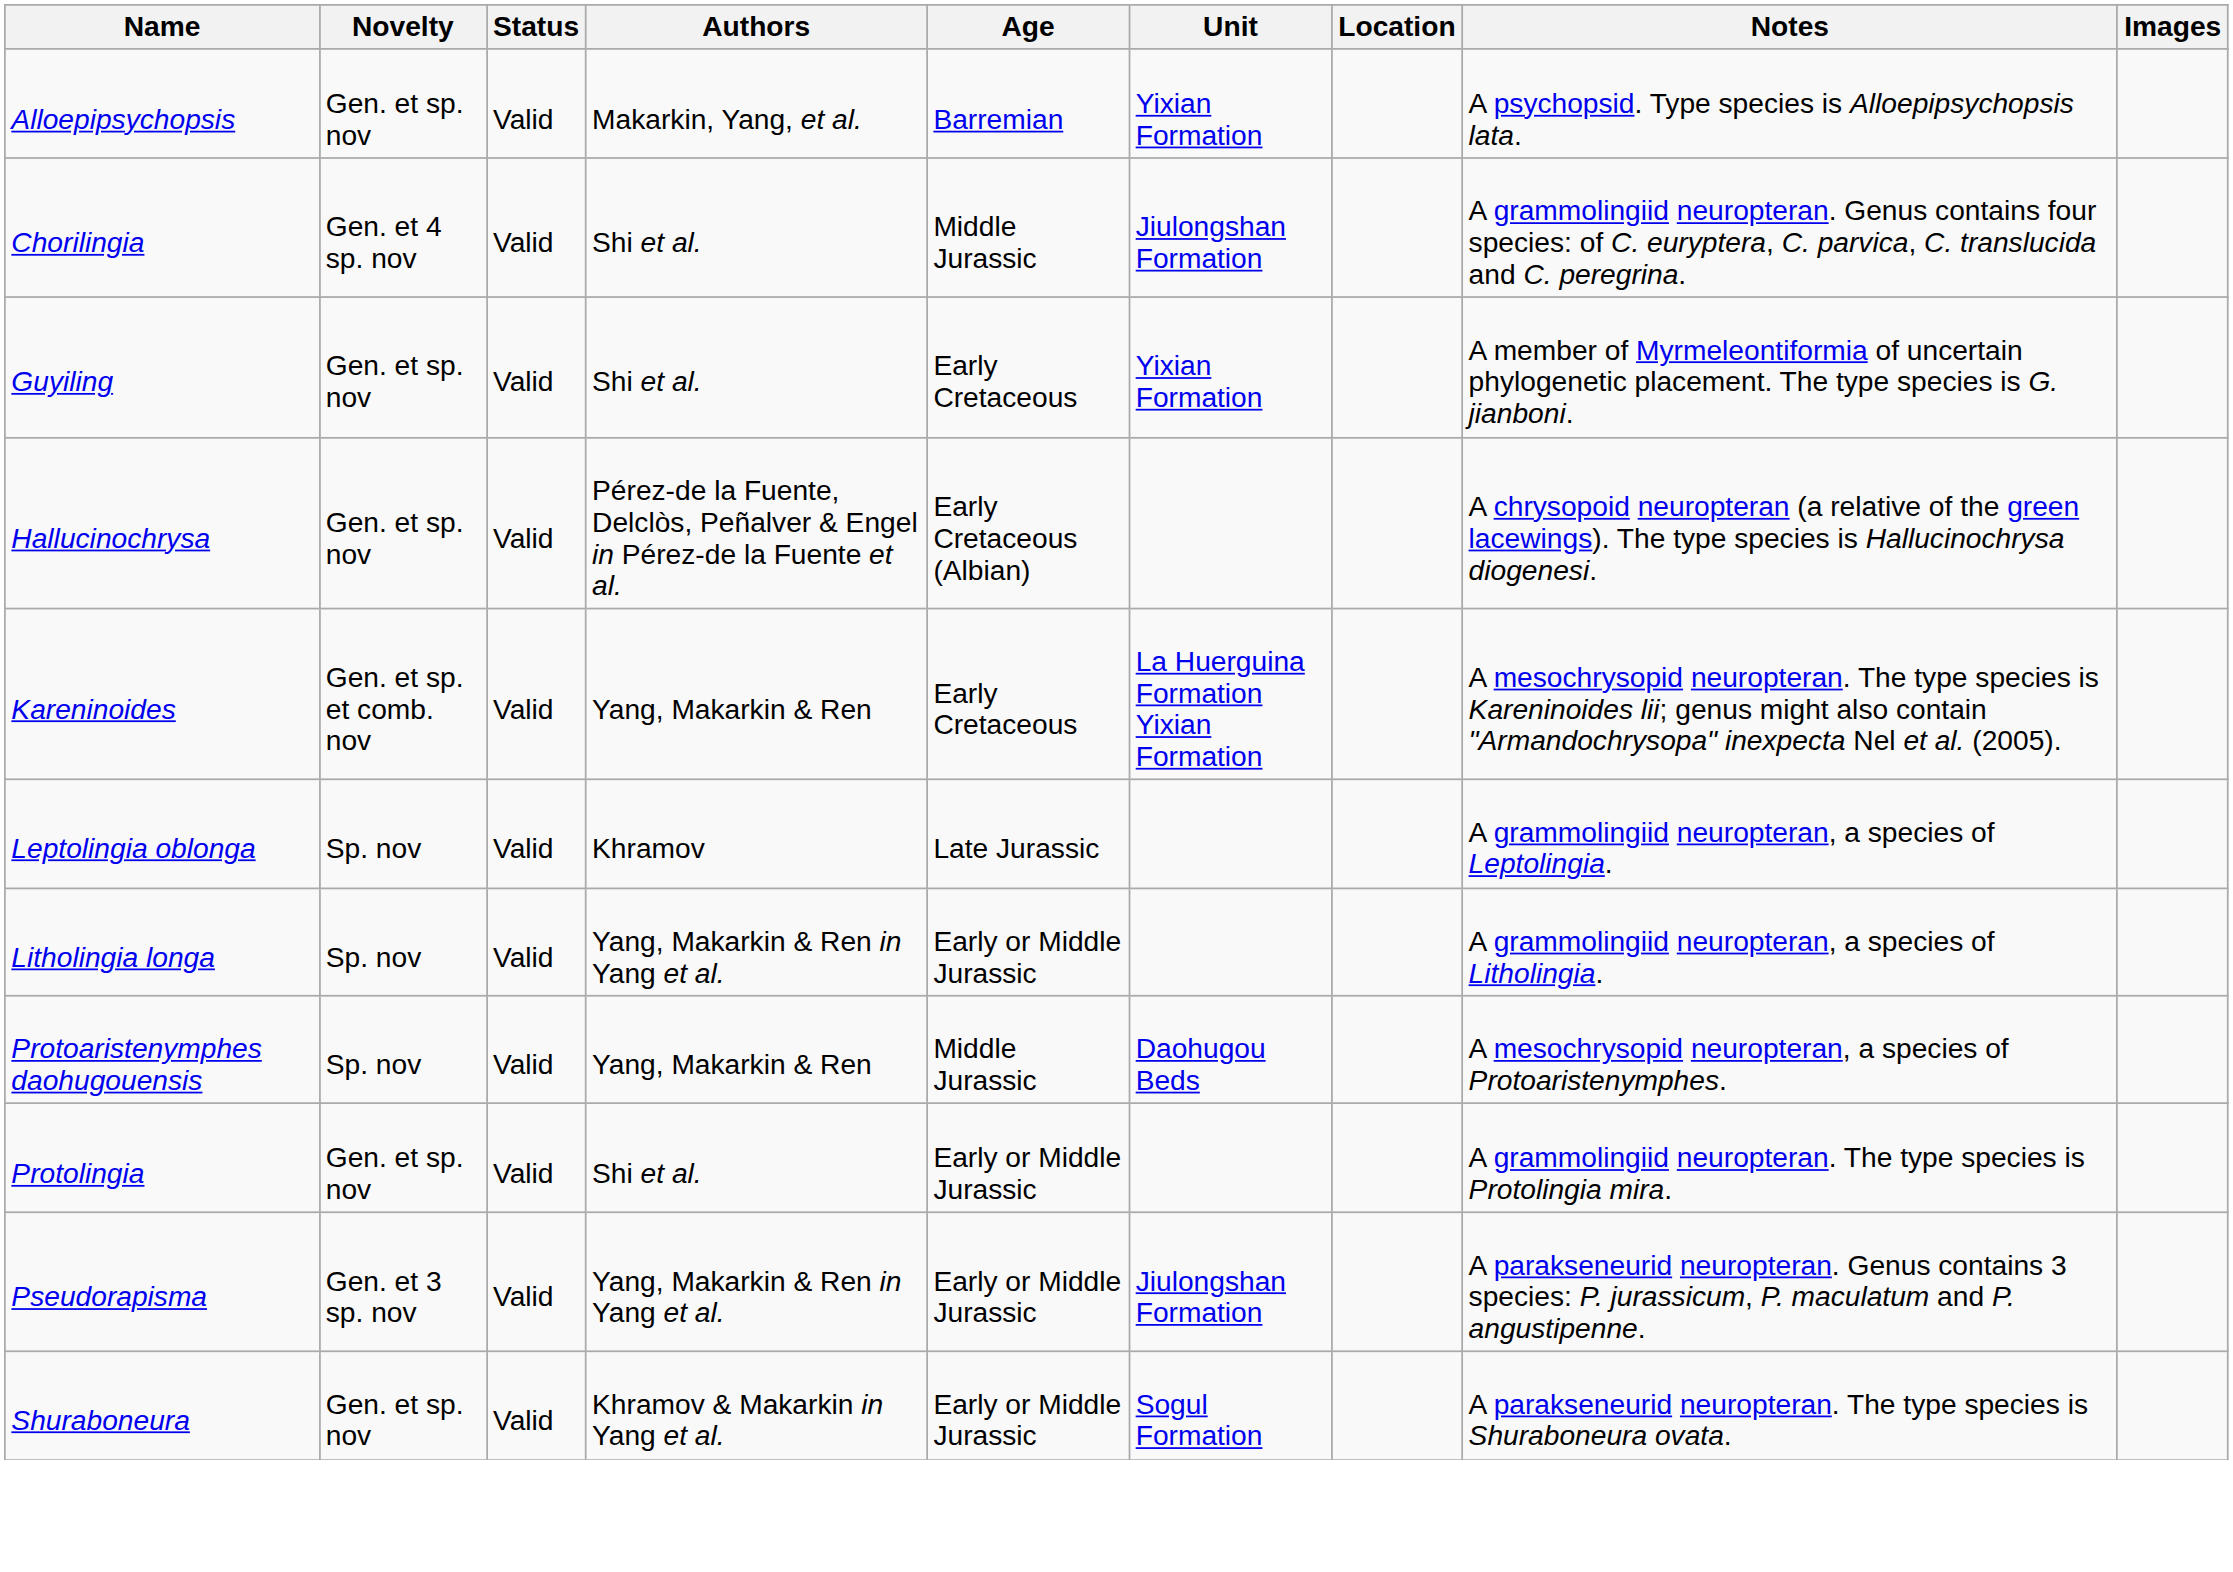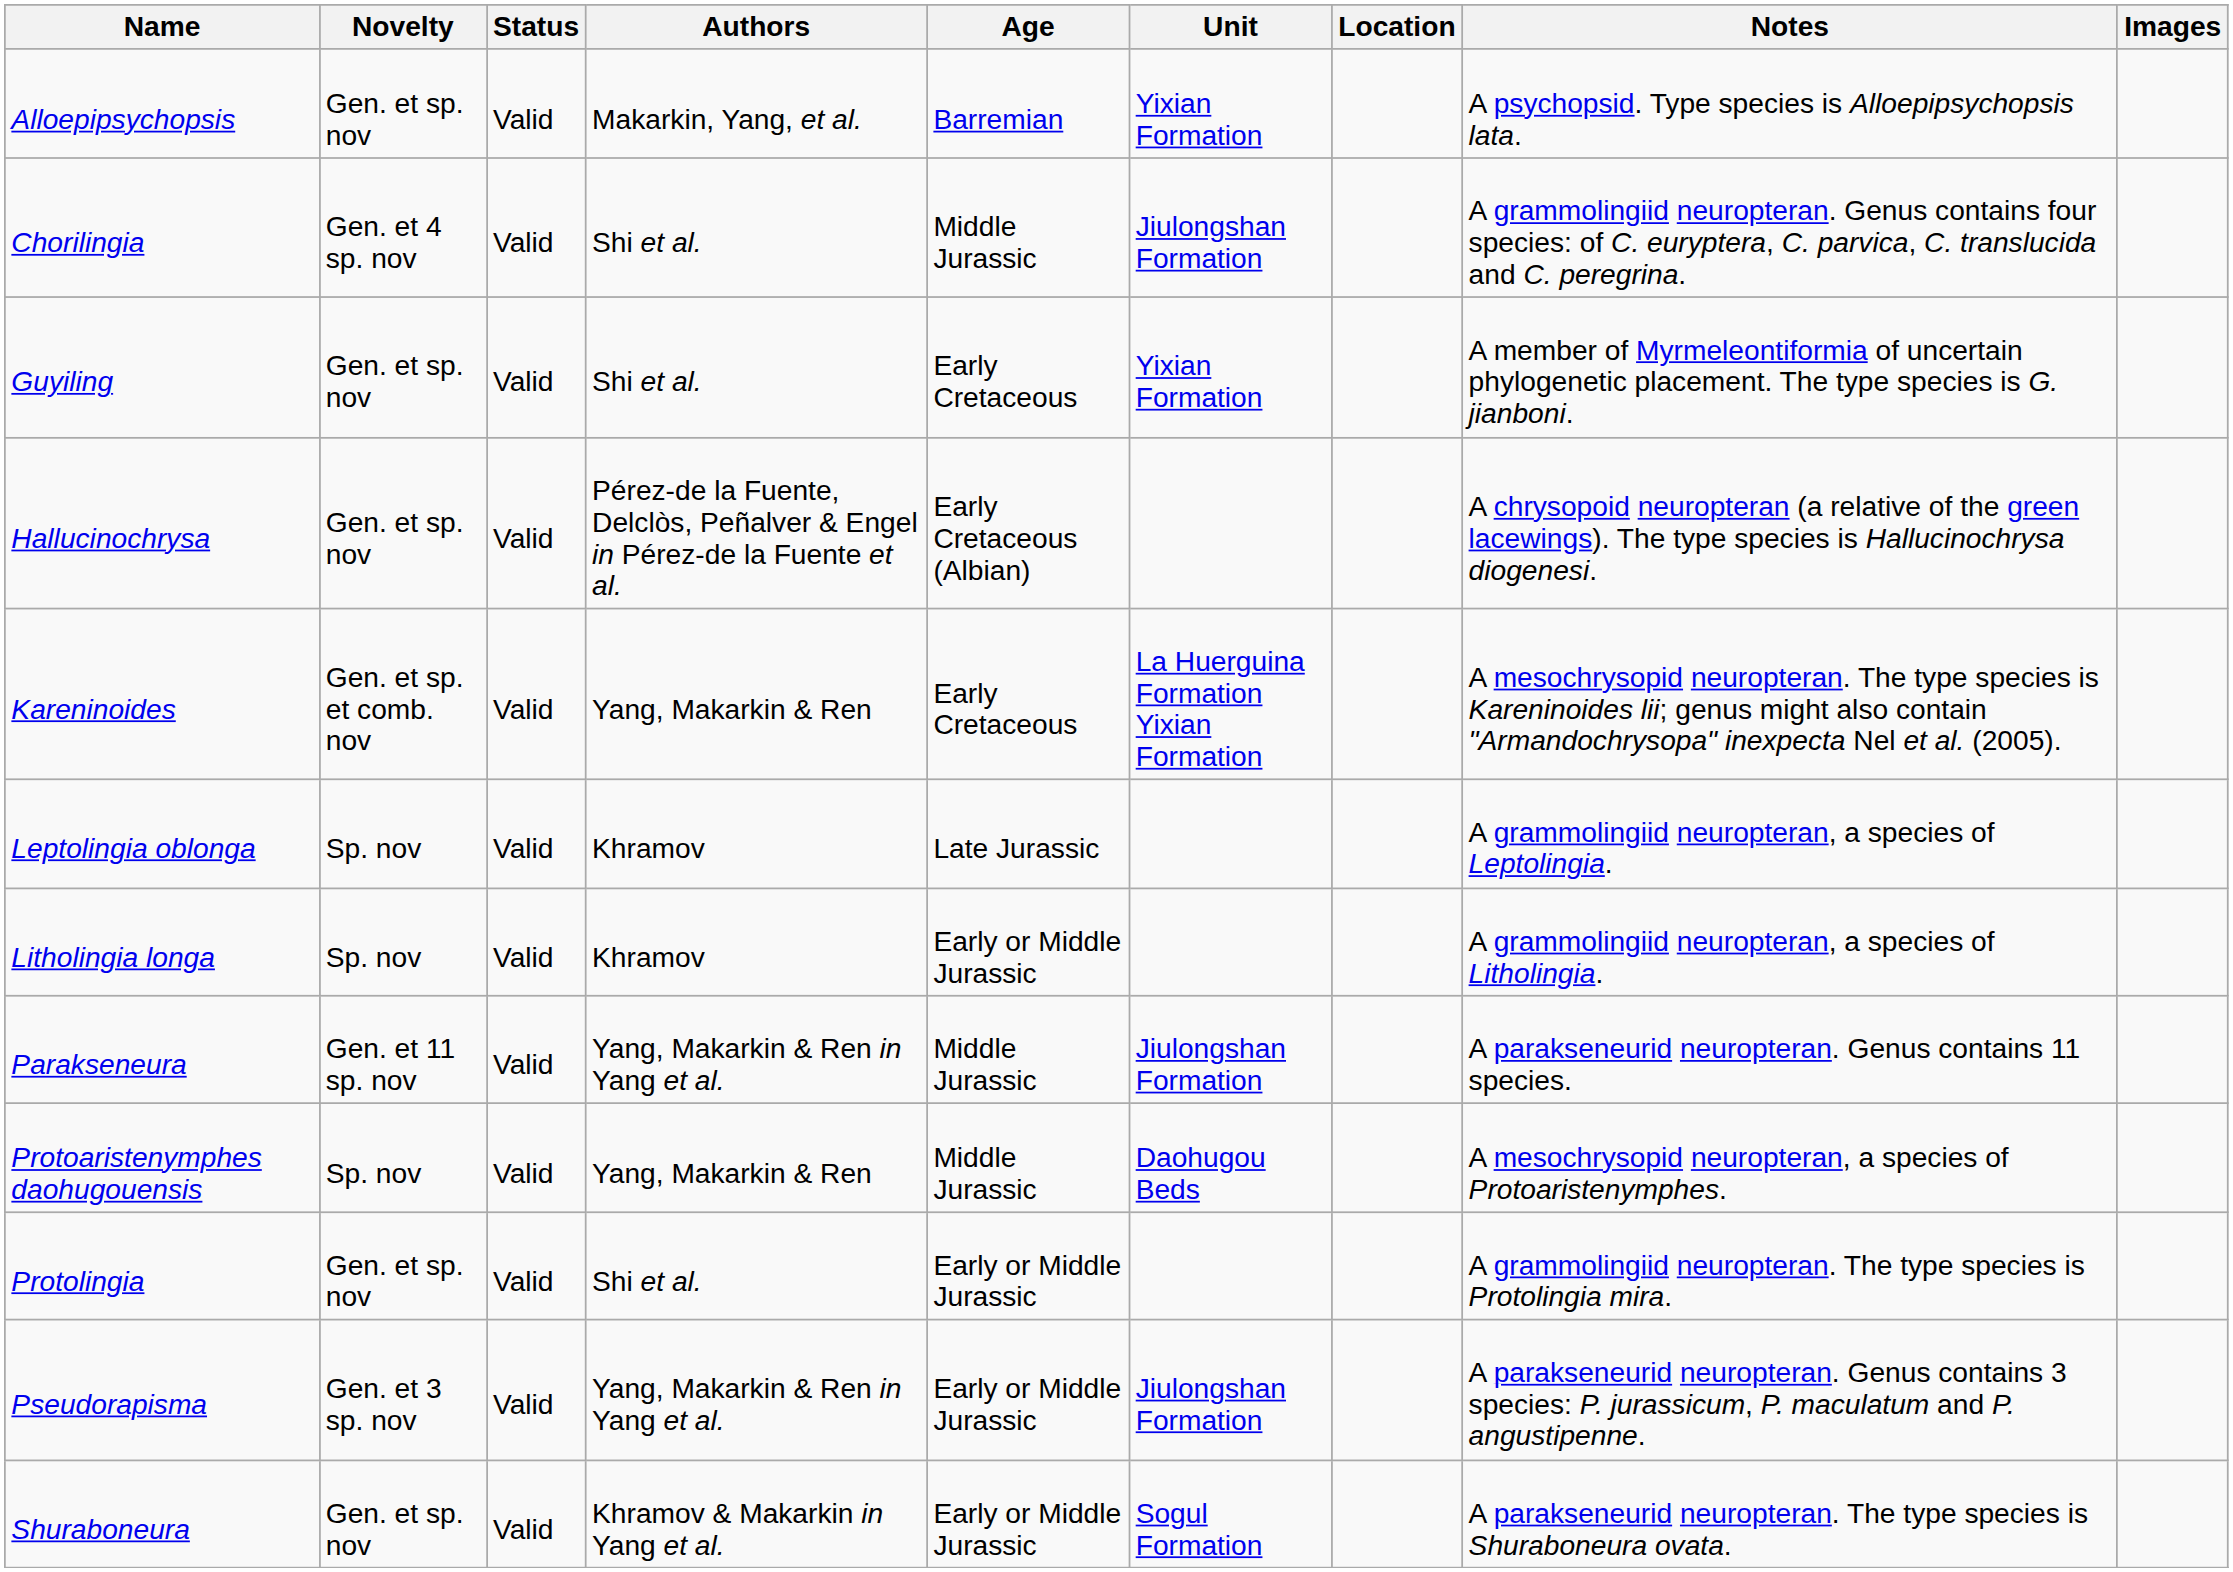(747, 957) Yang, Makarkin & Ren in Yang et al. -> (648, 957) Khramov
+ row: (99, 1065)
